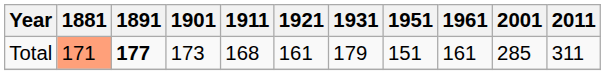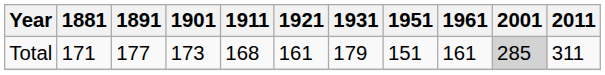(79, 52) lightsalmon background -> (79, 52) no background
(133, 52) bold -> (133, 52) normal
(514, 52) no background -> (514, 52) lightgrey background
